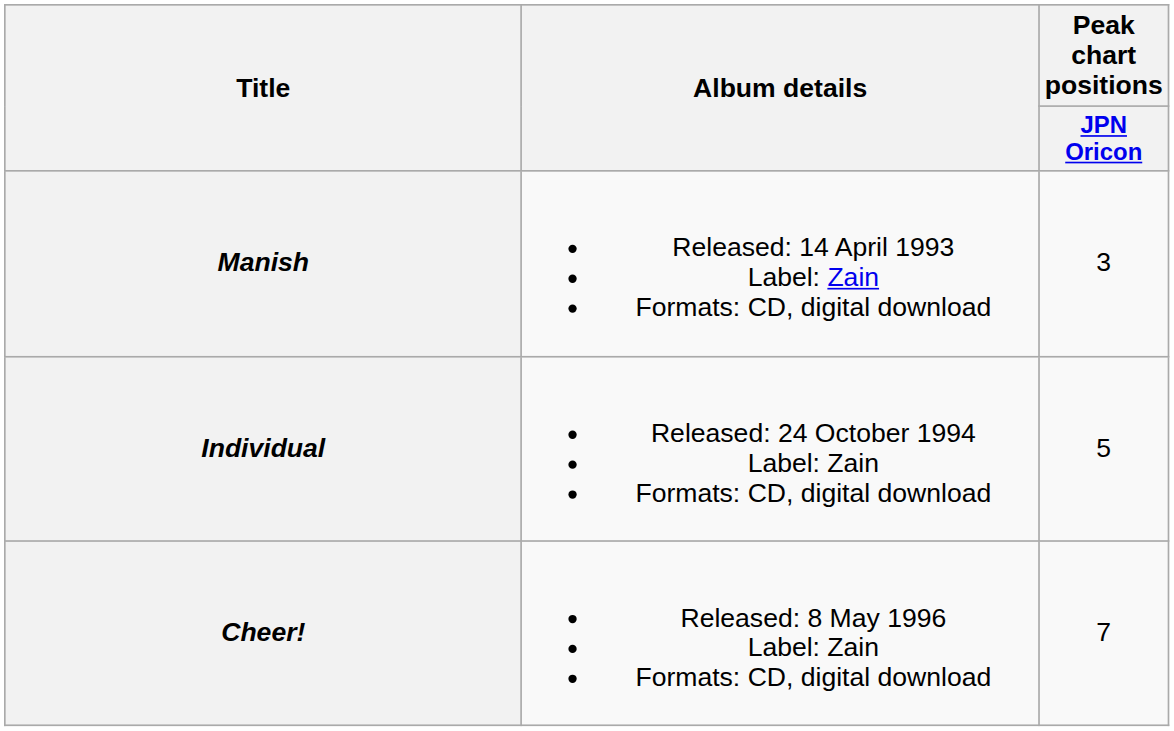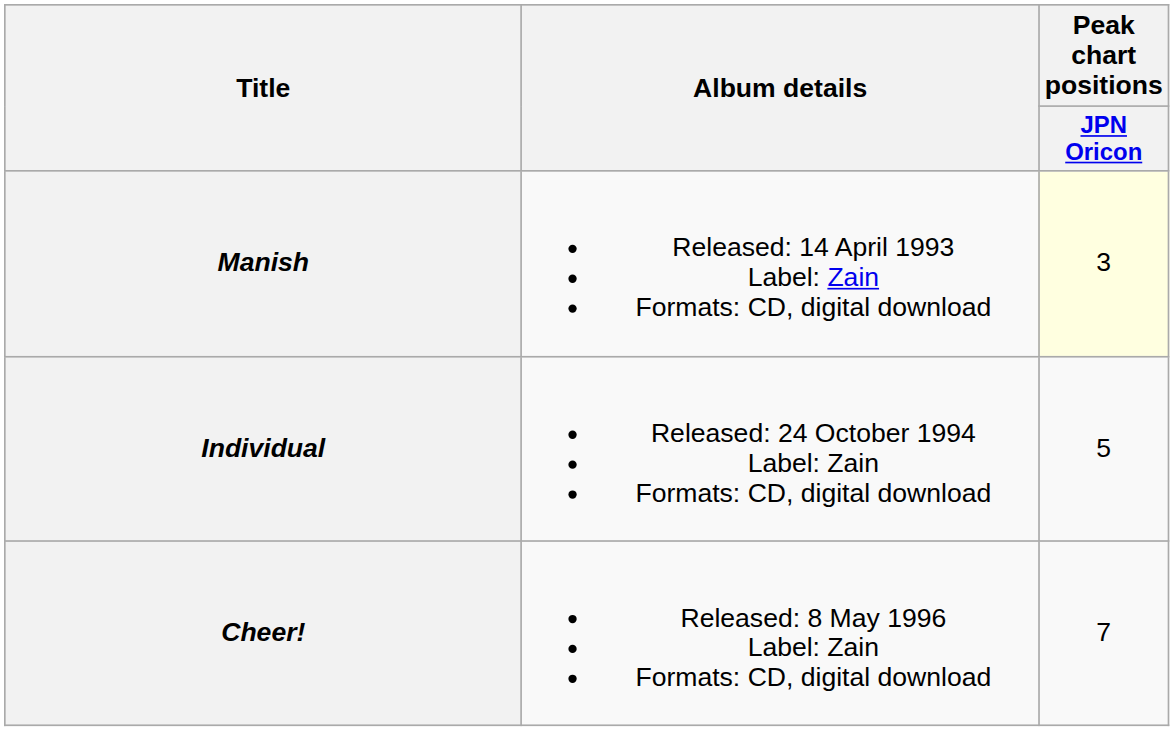(1104, 263) no background -> (1104, 263) lightyellow background
